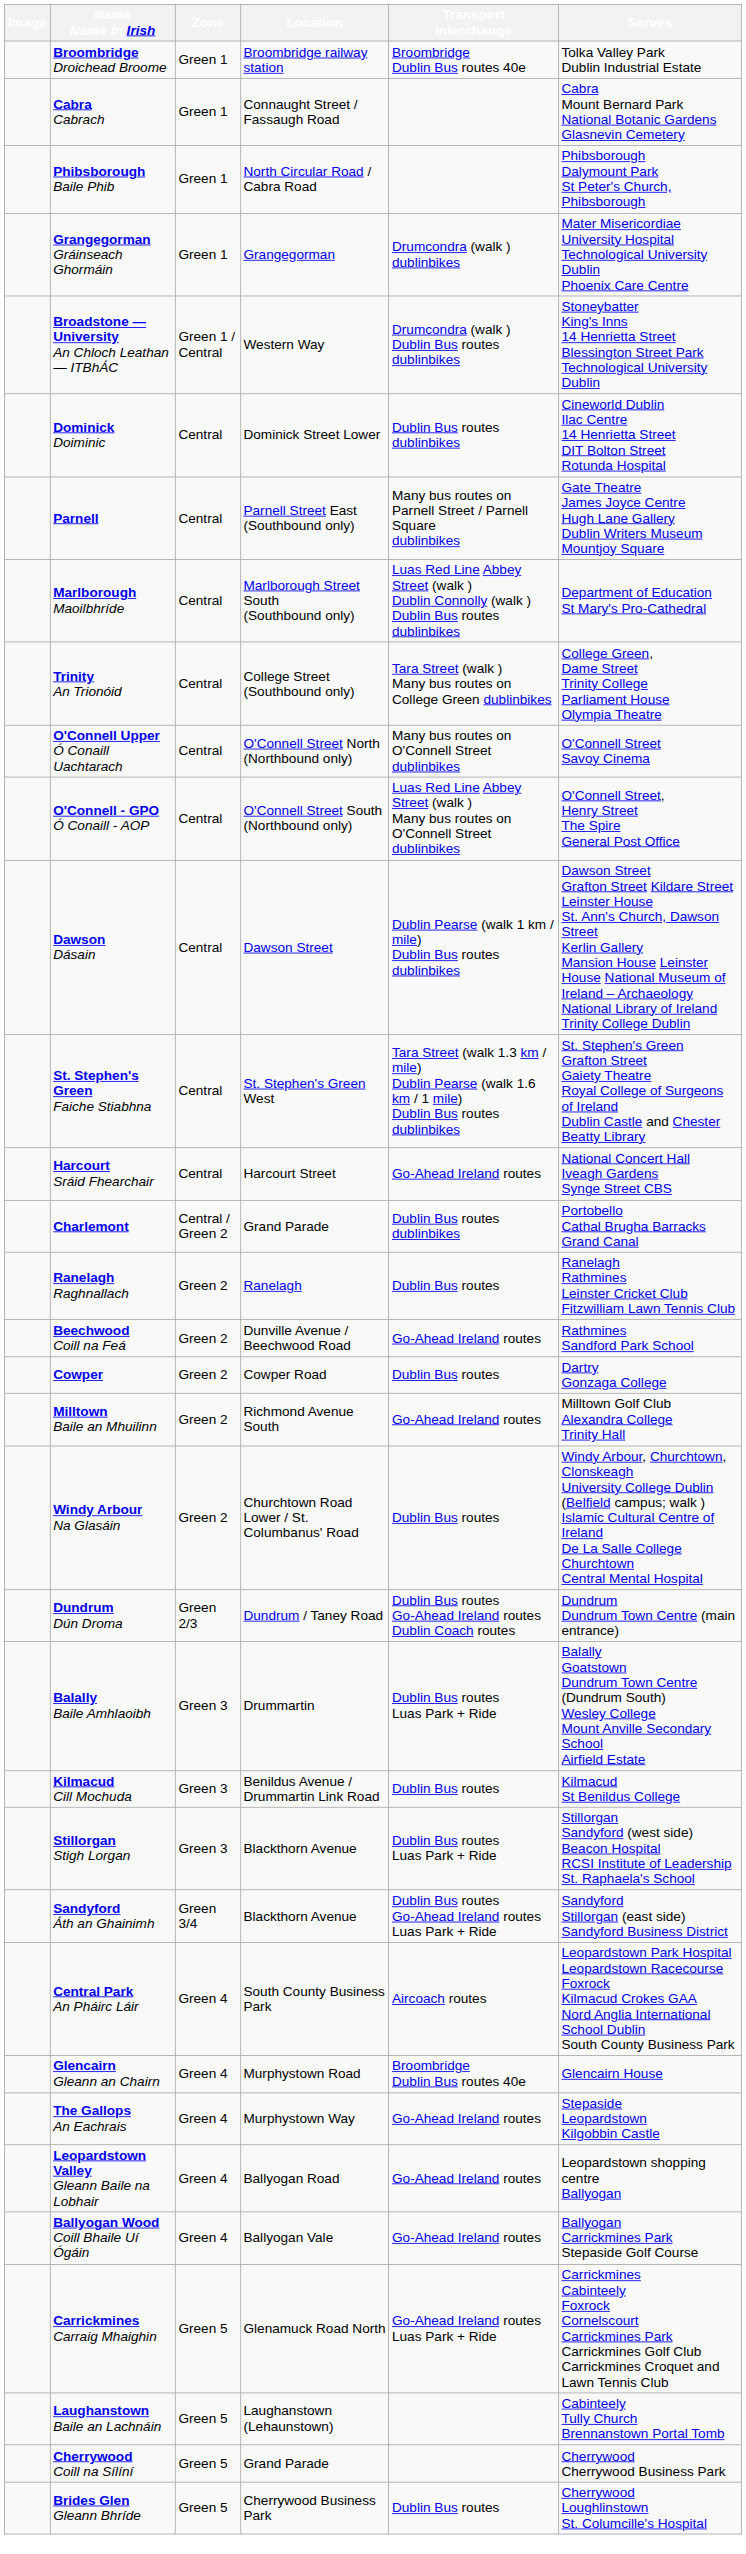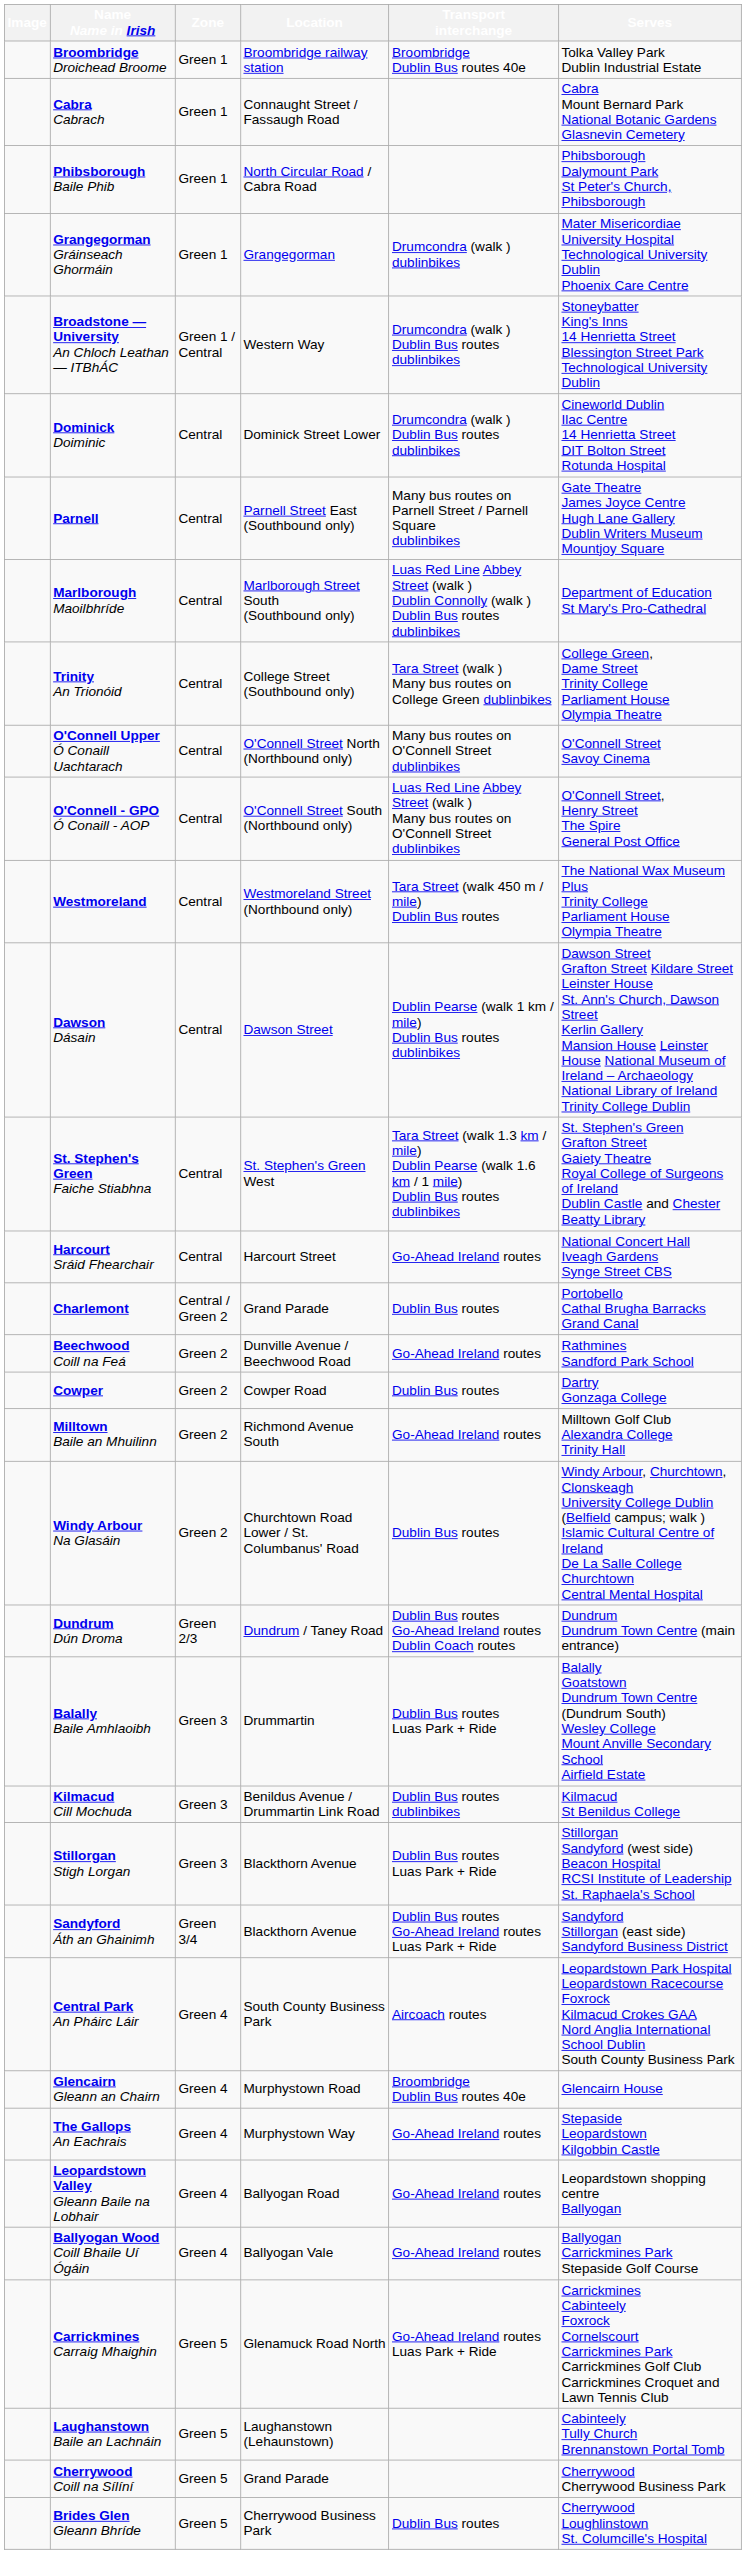(446, 435) Dublin Bus routes dublinbikes -> (451, 435) Drumcondra (walk ) Dublin Bus routes dublinbikes
+ row: (100, 901)
(446, 1226) Dublin Bus routes dublinbikes -> (446, 1308) Dublin Bus routes
- row: (91, 1286)
(446, 1788) Dublin Bus routes -> (446, 1804) Dublin Bus routes dublinbikes
